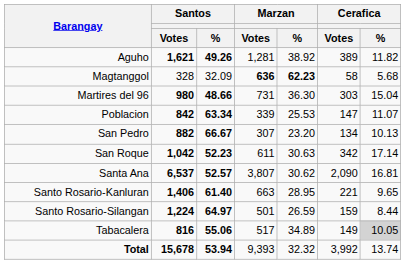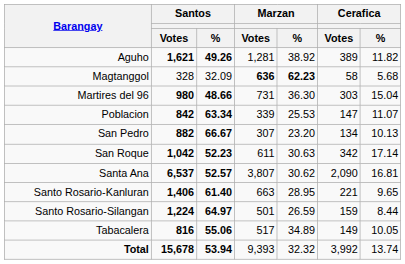(385, 230) lightgrey background -> (385, 230) no background
